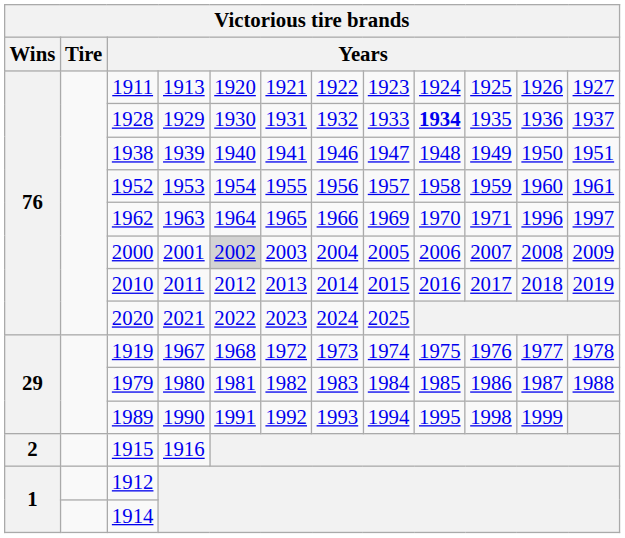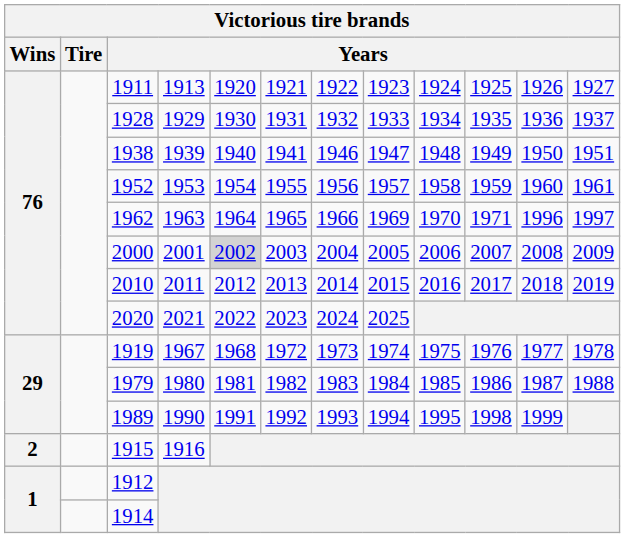(440, 119) bold -> (440, 119) normal
